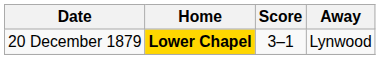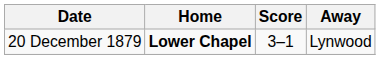(200, 41) gold background -> (200, 41) no background
